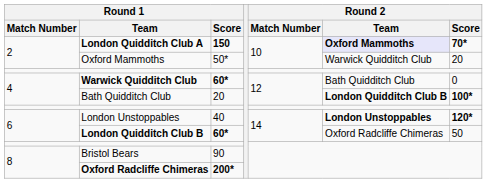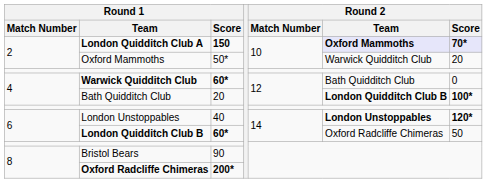(459, 44) no background -> (459, 44) lavender background
